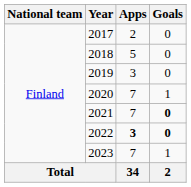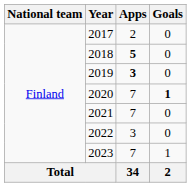(133, 53) normal -> (133, 53) bold
(133, 73) normal -> (133, 73) bold
(168, 93) normal -> (168, 93) bold
(168, 113) bold -> (168, 113) normal
(133, 133) bold -> (133, 133) normal
(168, 133) bold -> (168, 133) normal
